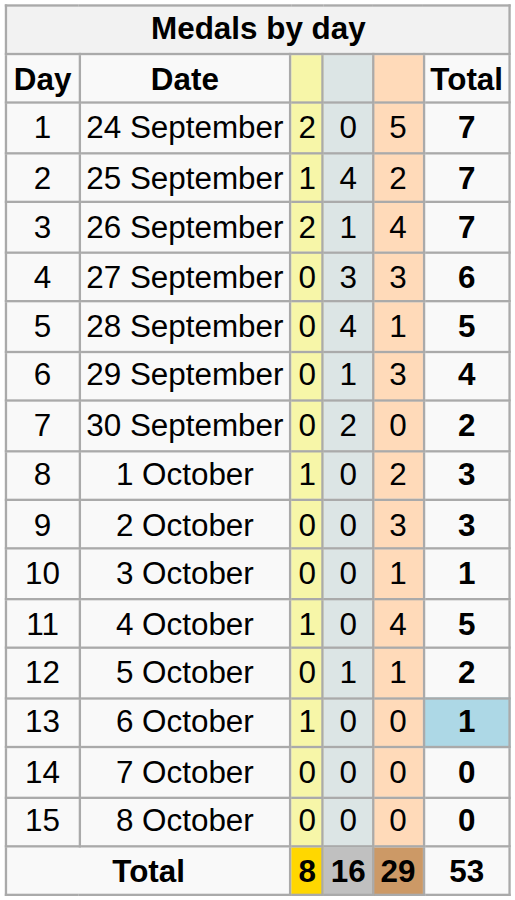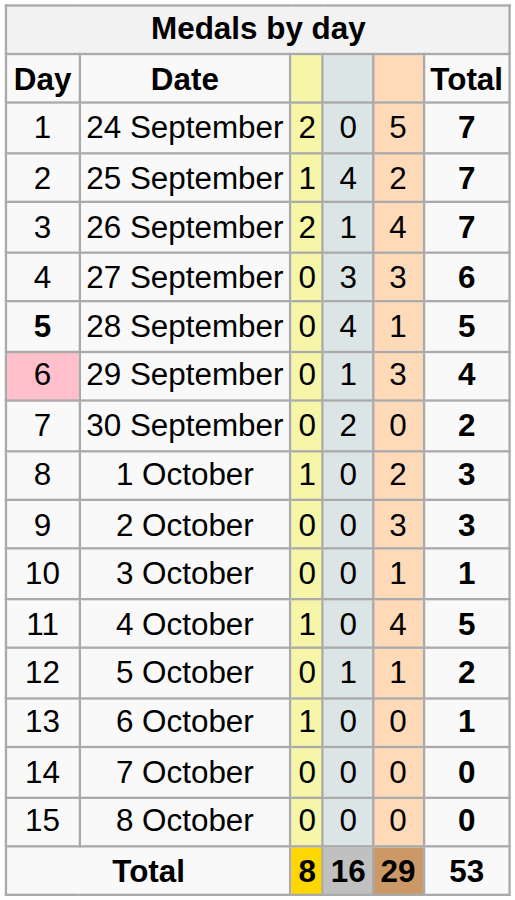(43, 326) normal -> (43, 326) bold
(43, 376) no background -> (43, 376) pink background
(467, 723) lightblue background -> (467, 723) no background
